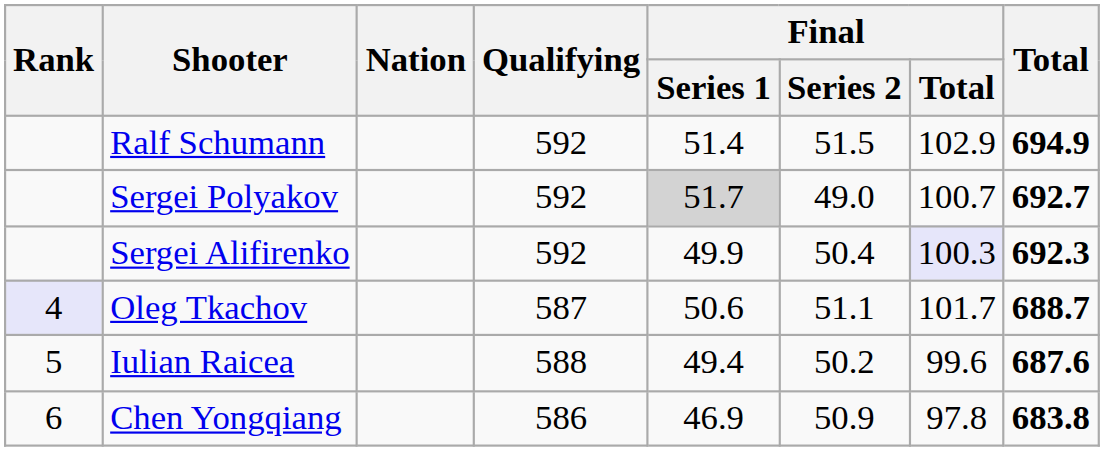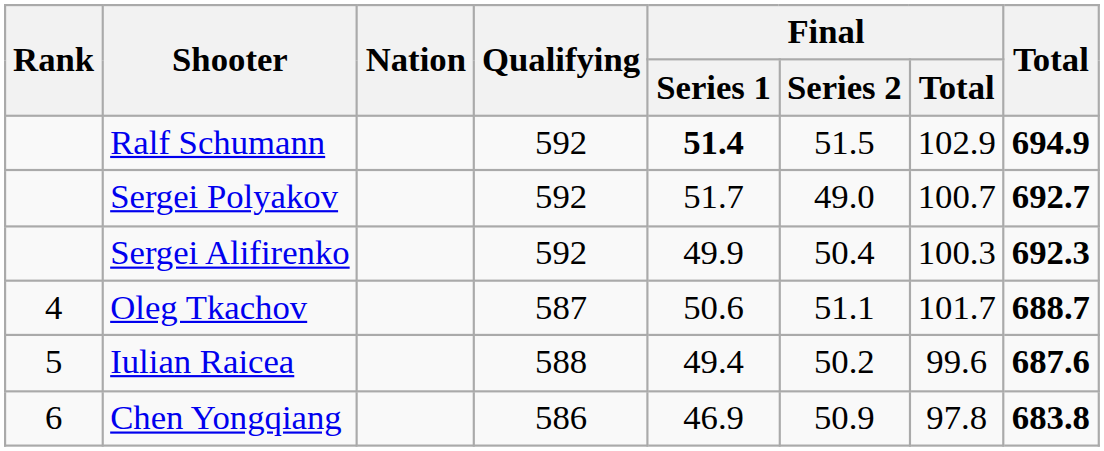(714, 142) normal -> (714, 142) bold
(714, 197) lightgrey background -> (714, 197) no background
(957, 252) lavender background -> (957, 252) no background
(54, 307) lavender background -> (54, 307) no background
